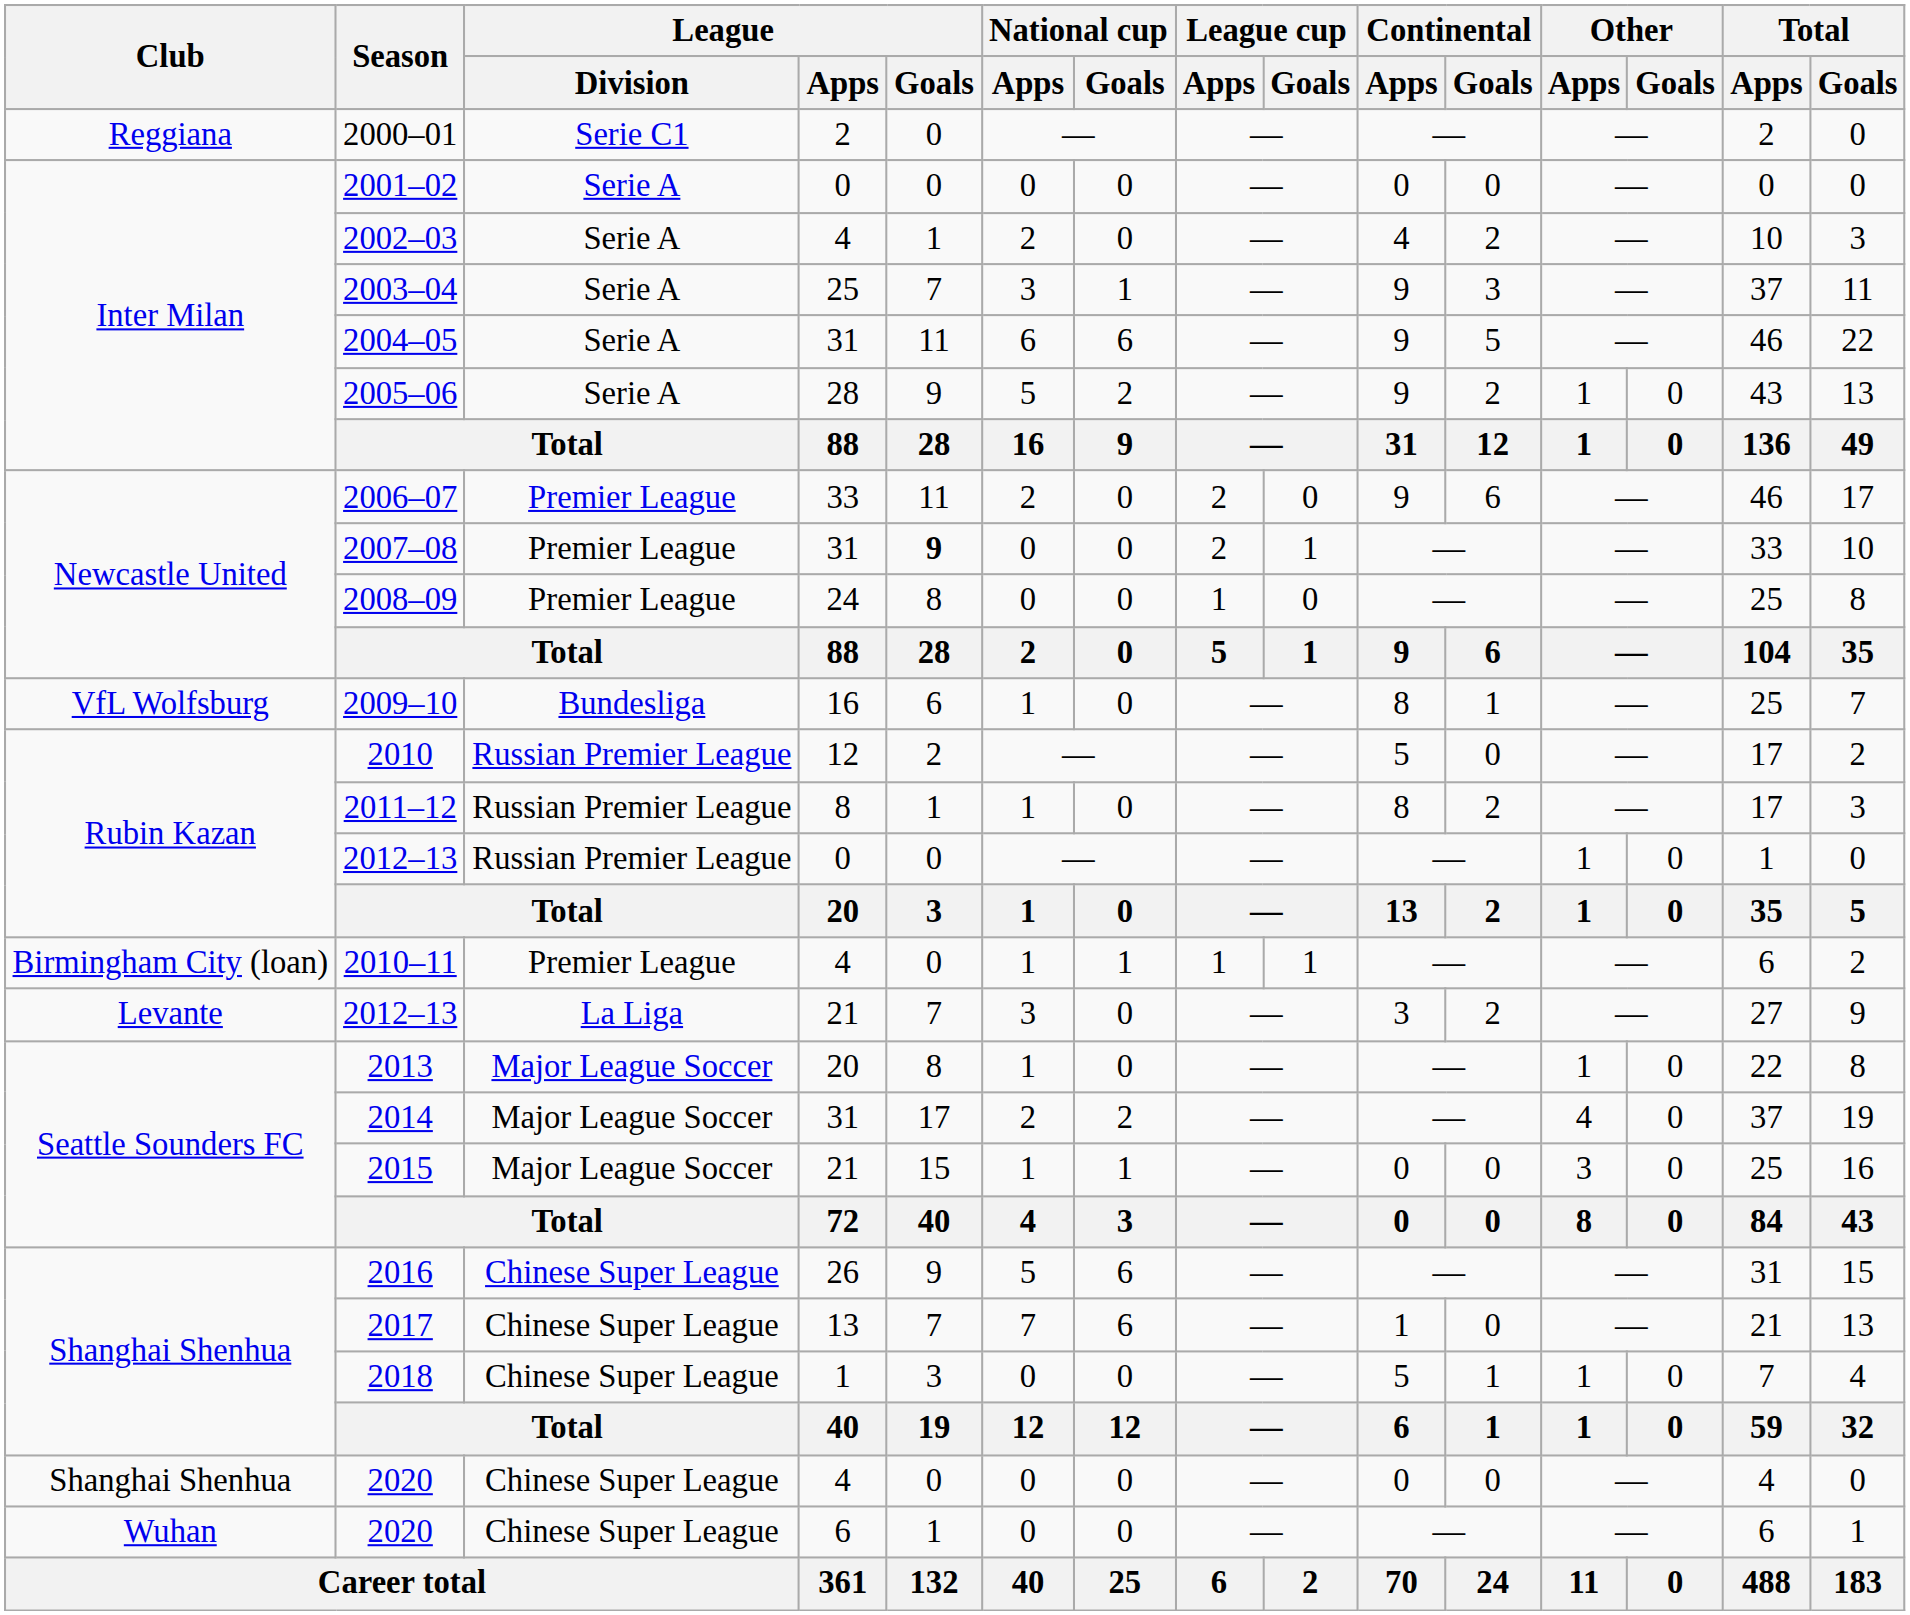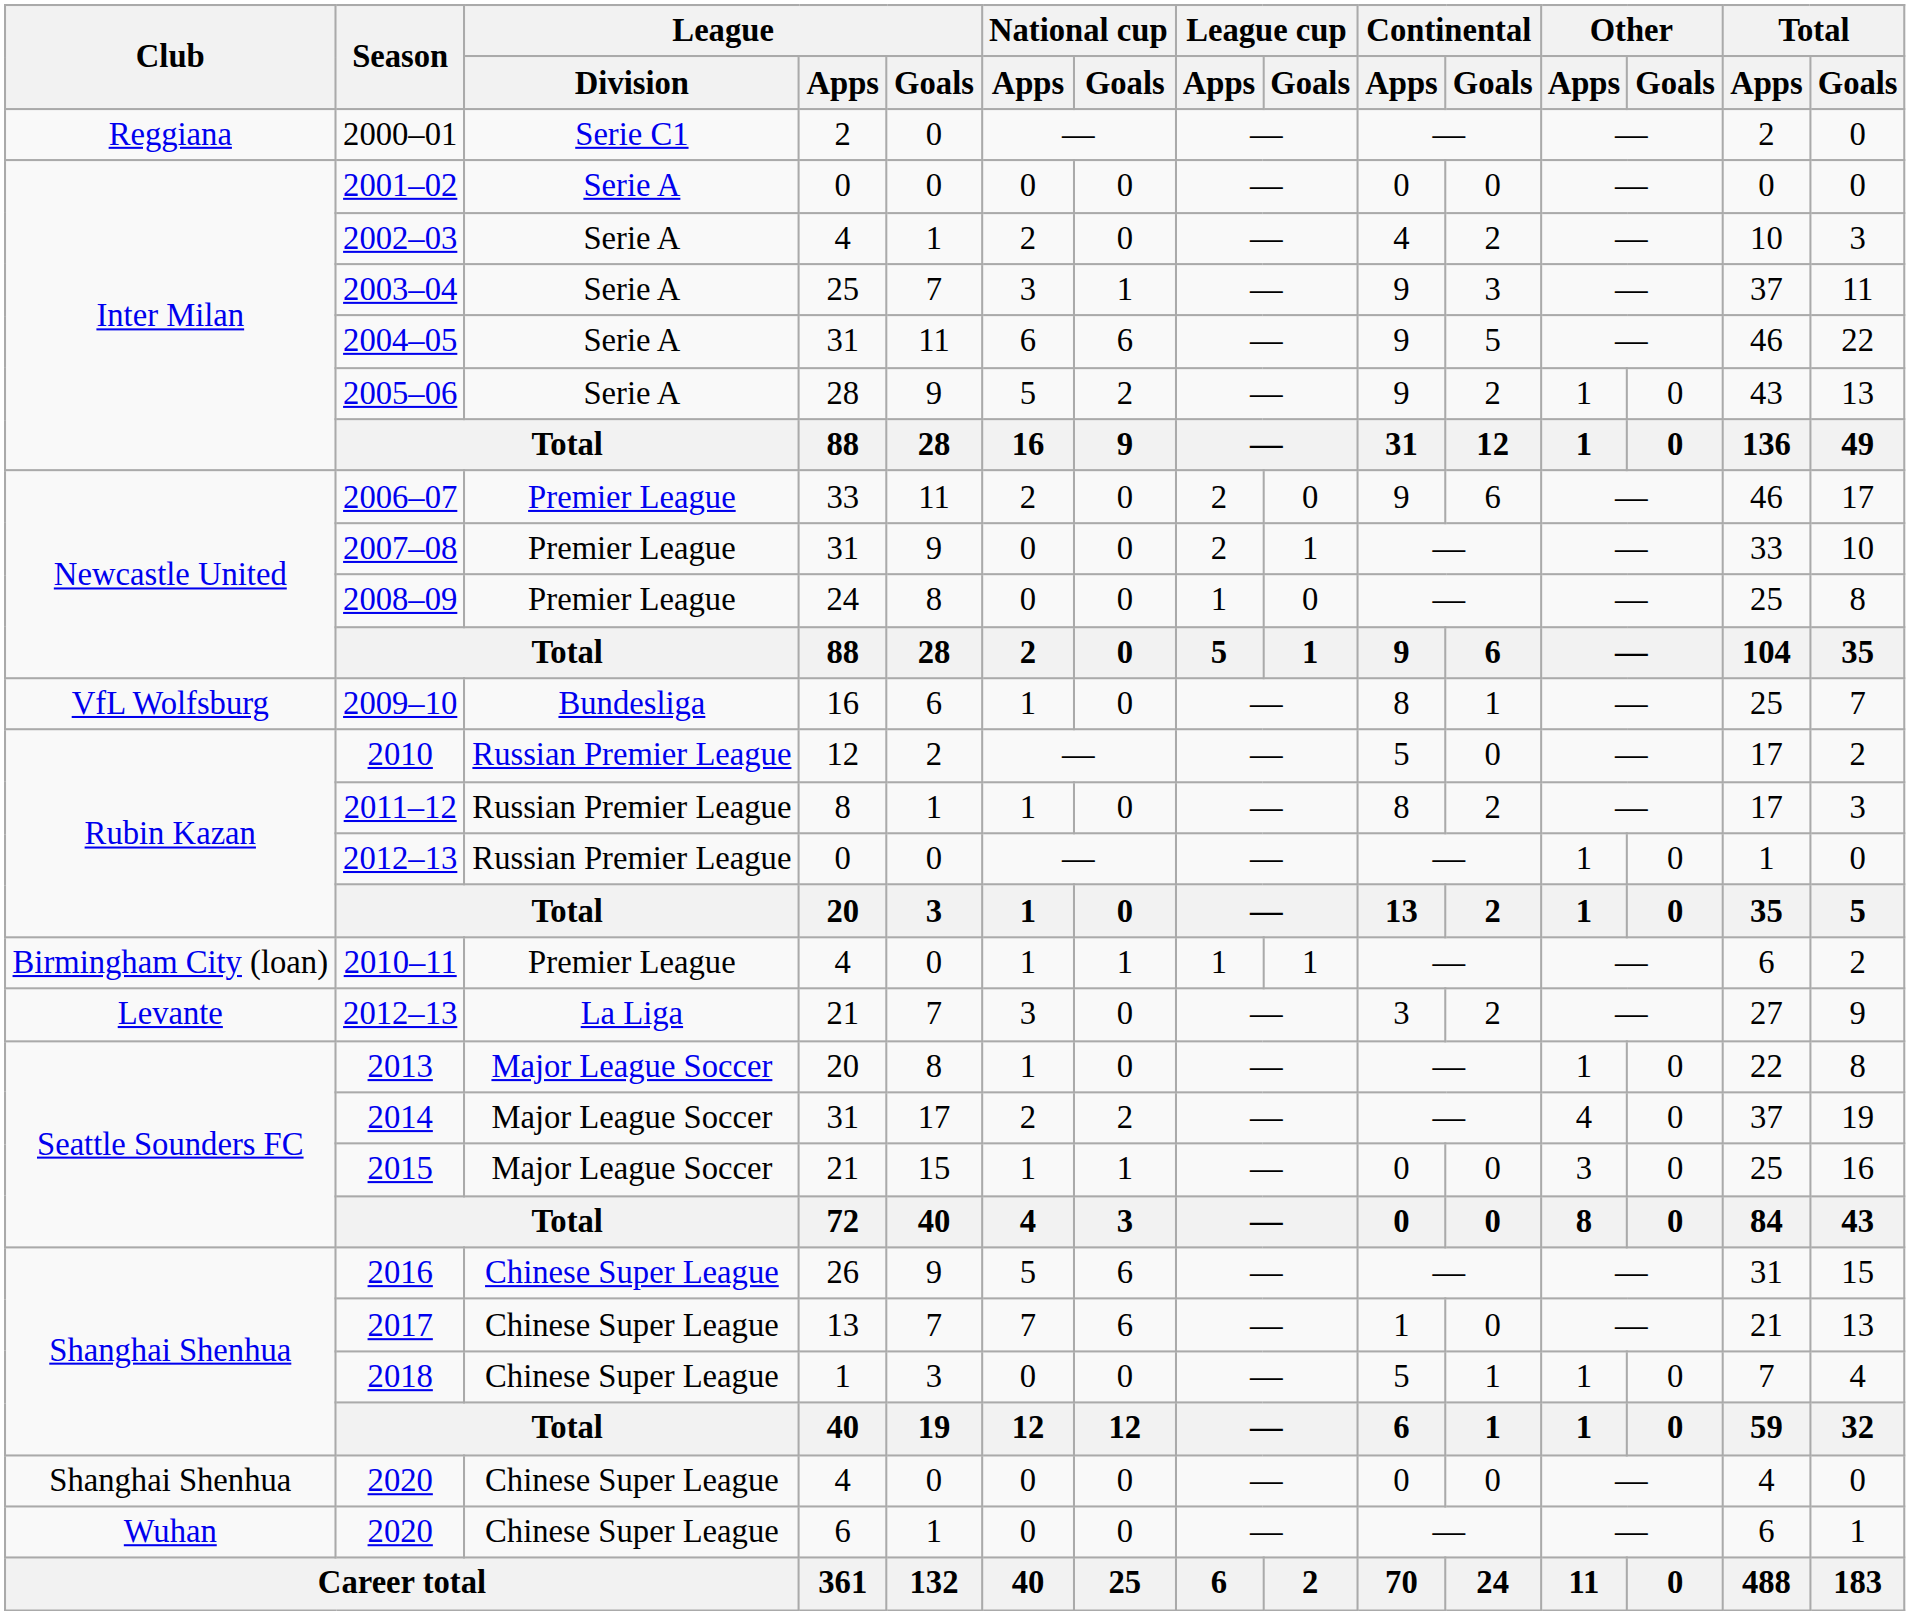(934, 548) bold -> (934, 548) normal
